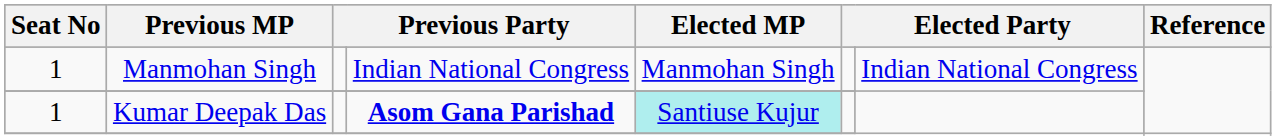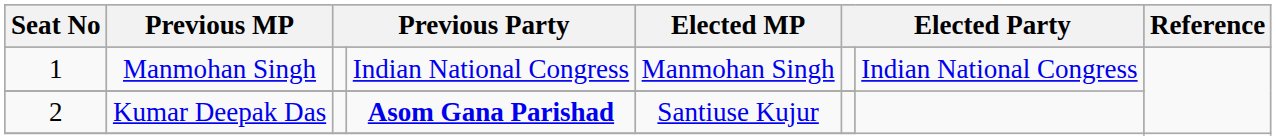(56, 111) 1 -> (56, 111) 2
(738, 111) paleturquoise background -> (738, 111) no background
